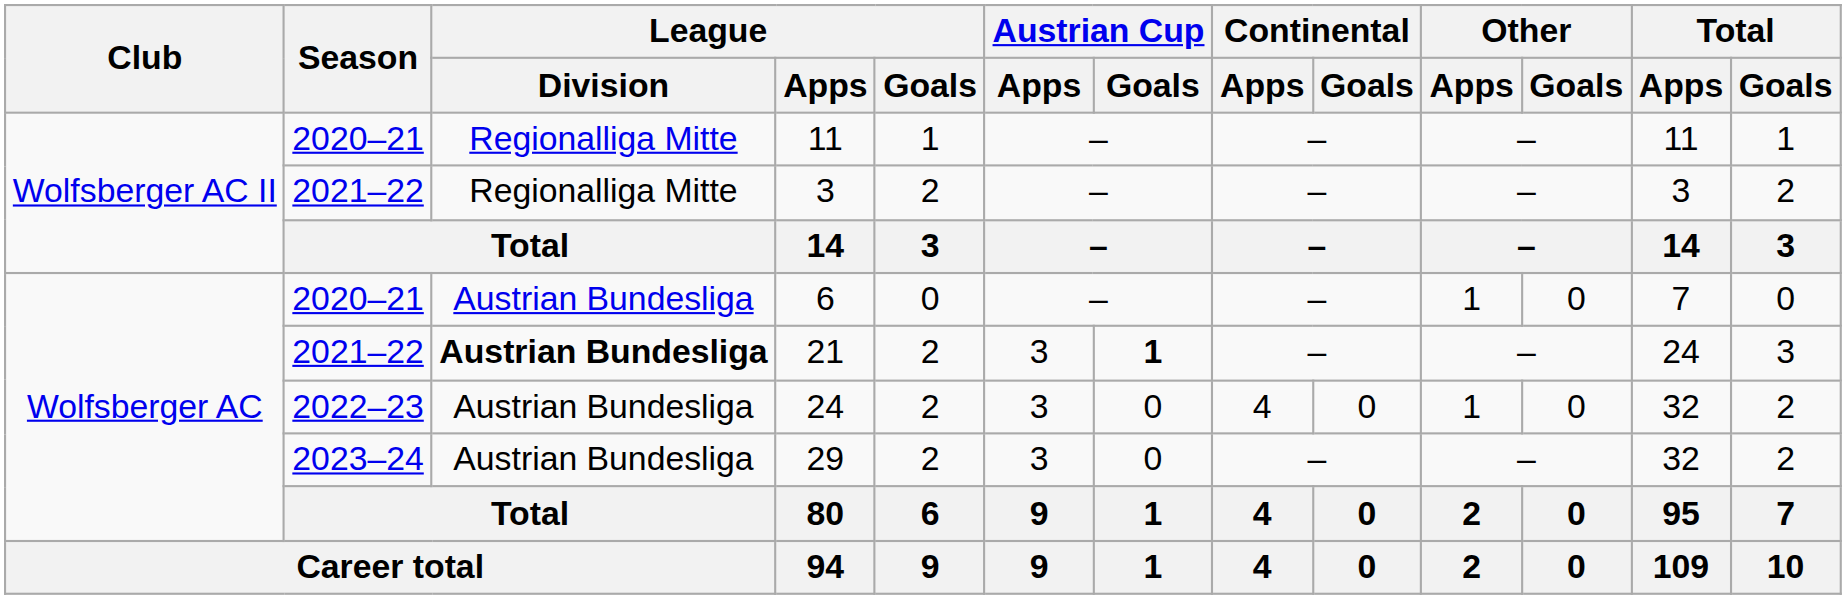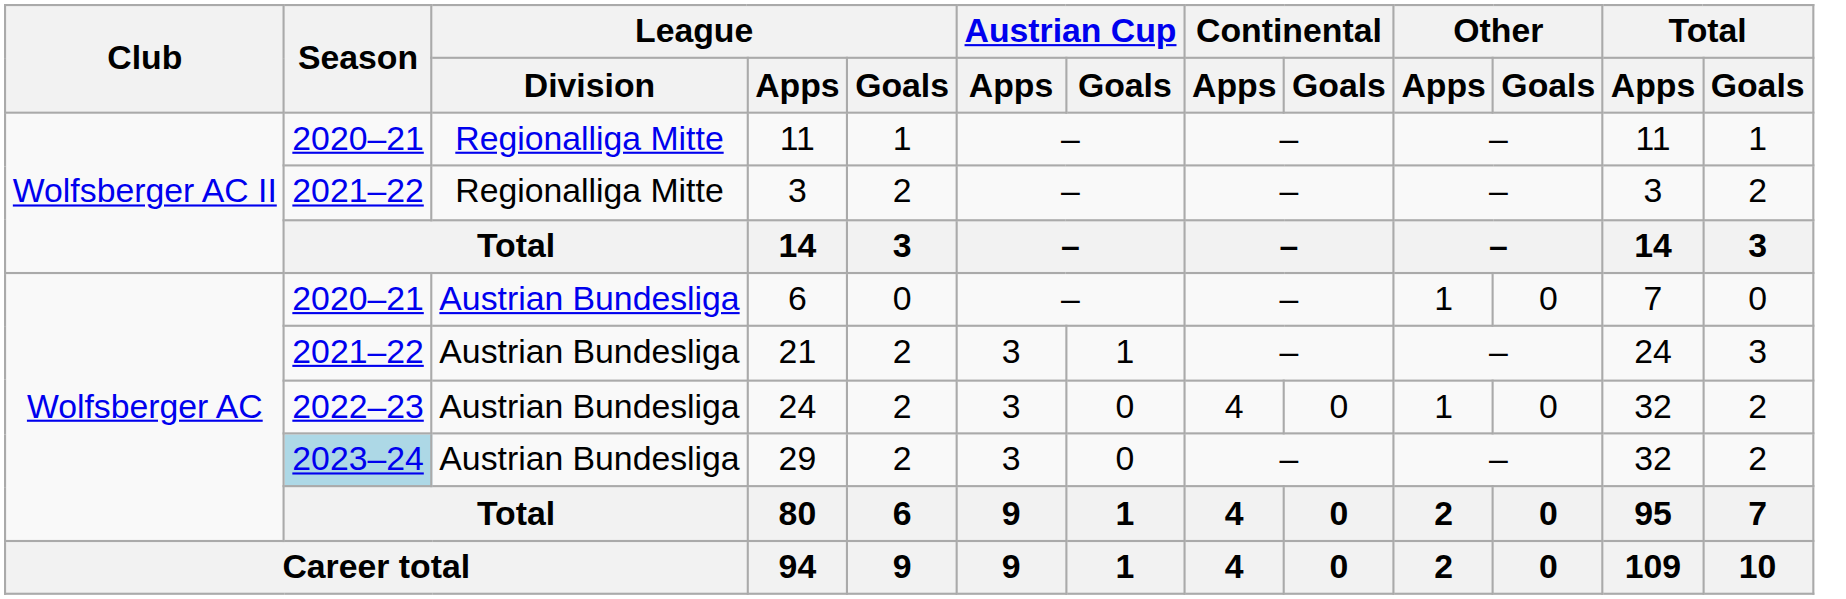(603, 352) bold -> (589, 352) normal
(1153, 352) bold -> (1125, 352) normal
(358, 459) no background -> (358, 459) lightblue background
